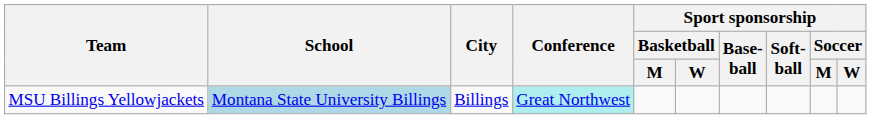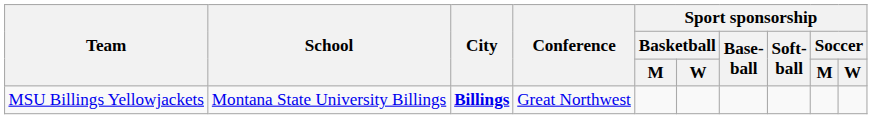(329, 99) lightblue background -> (329, 99) no background
(481, 99) normal -> (482, 99) bold
(573, 99) paleturquoise background -> (574, 99) no background
